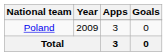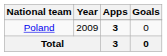(115, 28) normal -> (115, 28) bold
